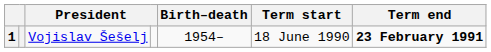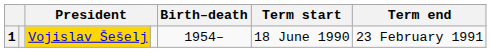(88, 37) no background -> (88, 37) gold background
(420, 37) bold -> (420, 37) normal
